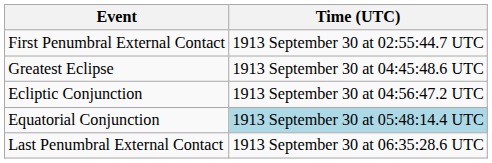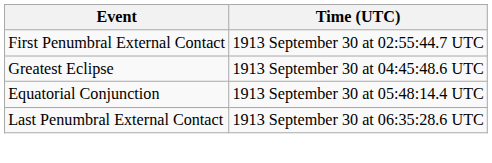- row: (75, 94)
(358, 119) lightblue background -> (358, 94) no background
